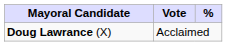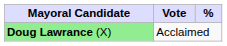(59, 31) no background -> (59, 31) lightgreen background
